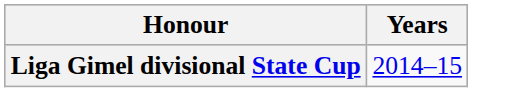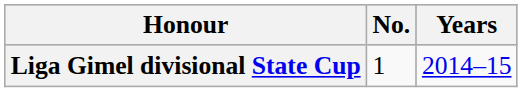+ column: (391, 24)
